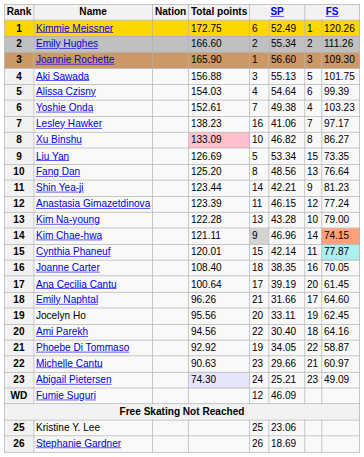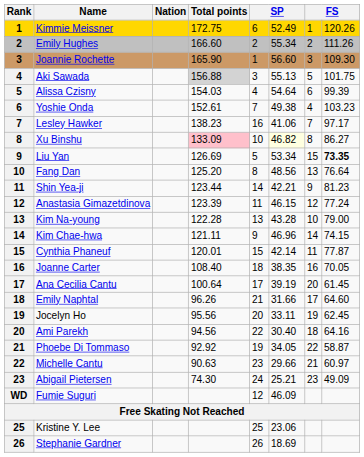(206, 76) no background -> (206, 76) lightgrey background
(284, 140) no background -> (284, 140) lightyellow background
(337, 156) normal -> (337, 156) bold
(255, 236) lightgrey background -> (255, 236) no background
(337, 236) lightsalmon background -> (337, 236) no background
(337, 252) paleturquoise background -> (337, 252) no background
(204, 380) lavender background -> (204, 380) no background
